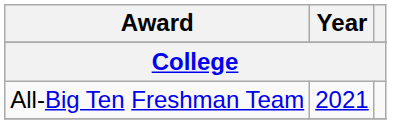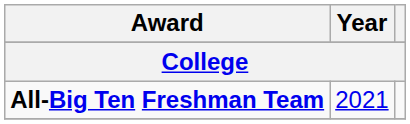(157, 99) normal -> (167, 99) bold
